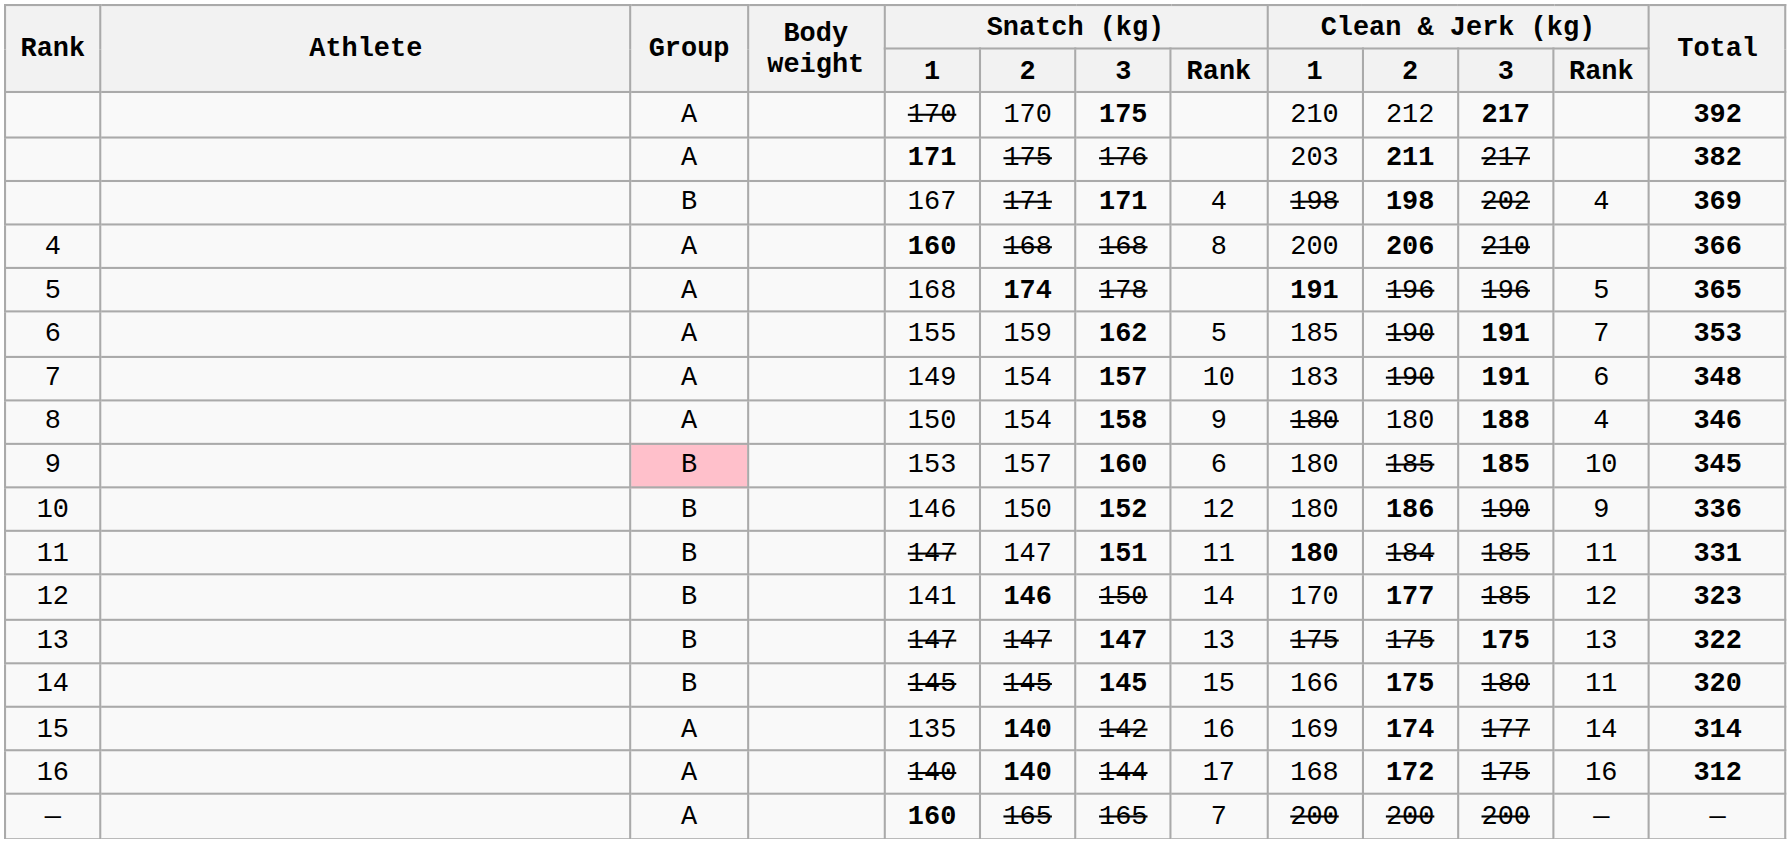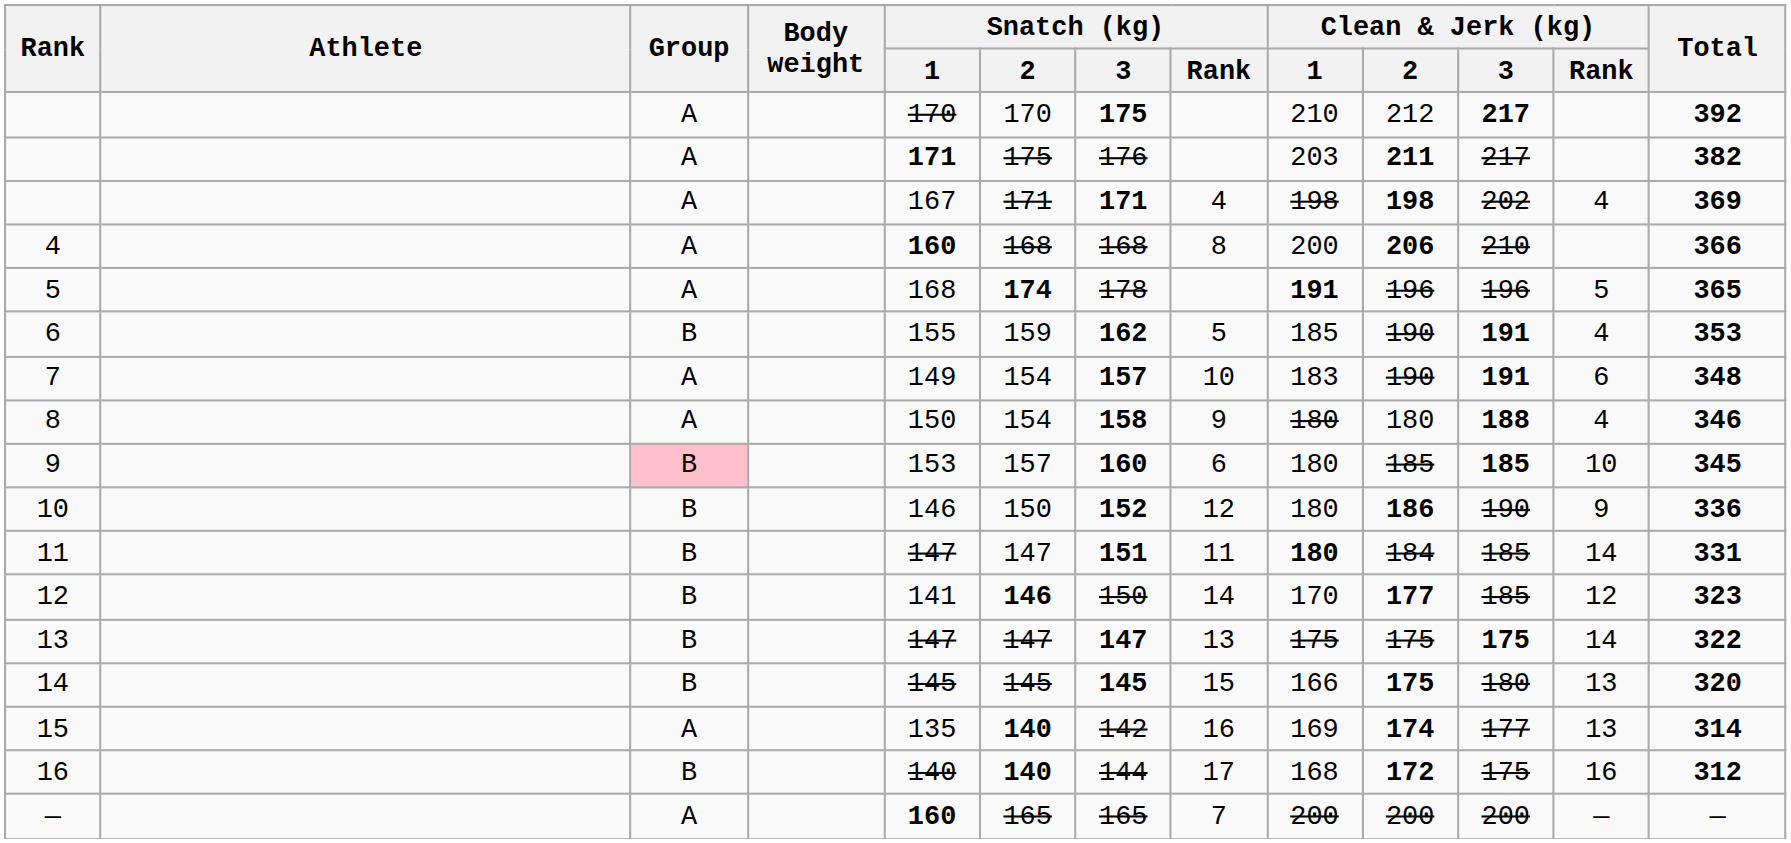(689, 202) B -> (689, 202) A
(689, 334) A -> (689, 334) B
(1601, 334) 7 -> (1601, 334) 4
(1601, 553) 11 -> (1601, 553) 14
(1601, 641) 13 -> (1601, 641) 14
(1601, 685) 11 -> (1601, 685) 13
(1601, 729) 14 -> (1601, 729) 13
(689, 773) A -> (689, 773) B
